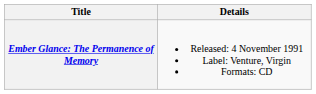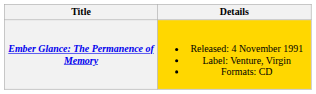(234, 60) no background -> (234, 60) gold background
